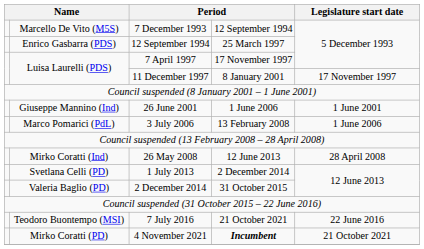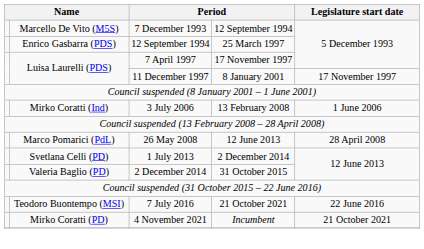- row: (170, 108)
(69, 124) Marco Pomarici (PdL) -> (69, 108) Mirko Coratti (Ind)
(69, 156) Mirko Coratti (Ind) -> (69, 140) Marco Pomarici (PdL)
(253, 236) bold -> (253, 220) normal
